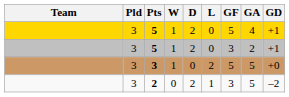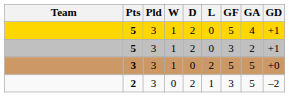columns swapped: (154, 13) <-> (134, 13)
